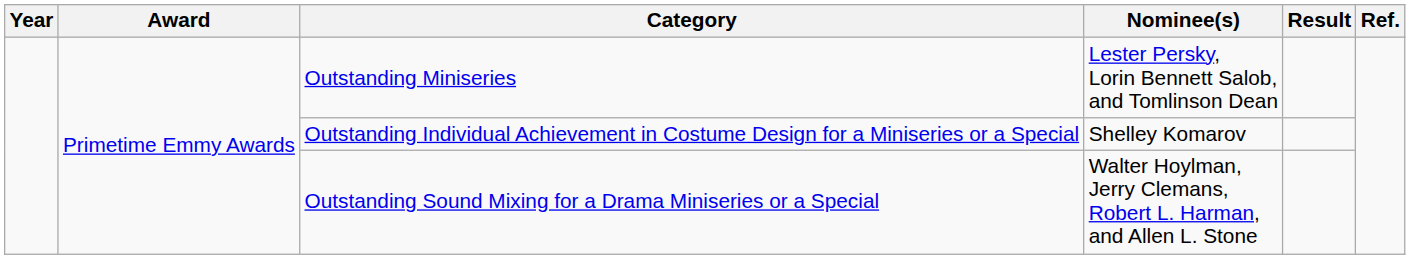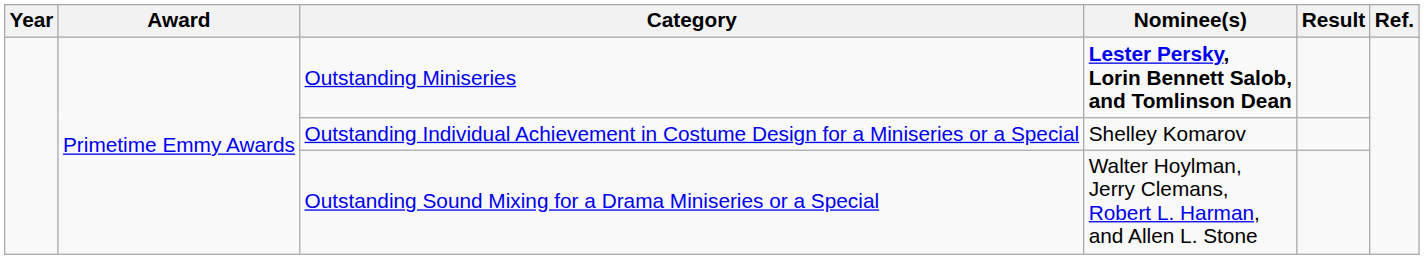(1183, 77) normal -> (1190, 77) bold
